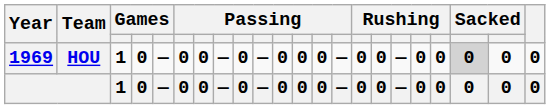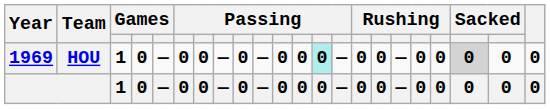(322, 58) no background -> (322, 58) paleturquoise background
